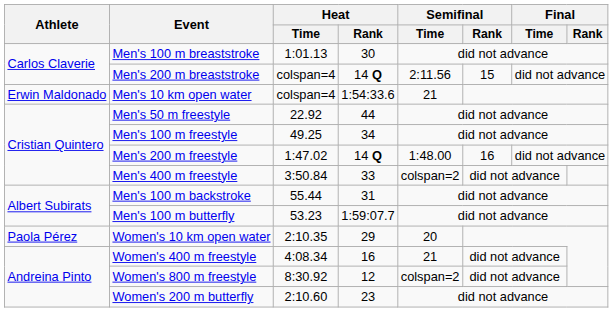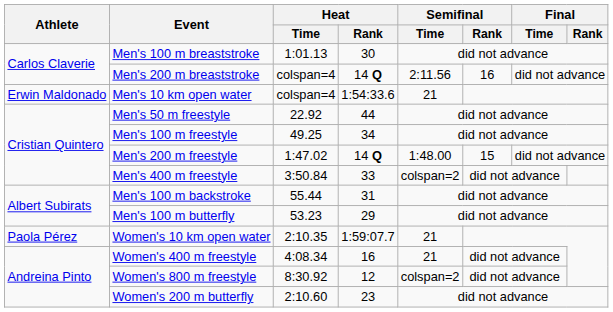(487, 75) 15 -> (487, 75) 16
(487, 156) 16 -> (487, 156) 15
(368, 216) 1:59:07.7 -> (368, 216) 29
(368, 237) 29 -> (368, 237) 1:59:07.7
(430, 237) 20 -> (430, 237) 21
